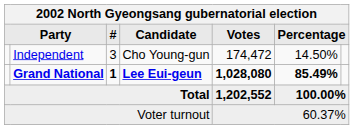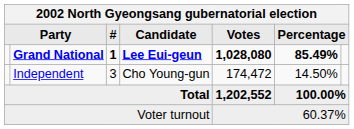rows swapped: (58, 74) <-> (48, 54)
